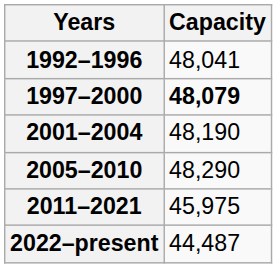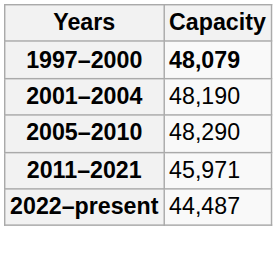- row: (84, 59)
(217, 207) 45,975 -> (217, 170) 45,971
